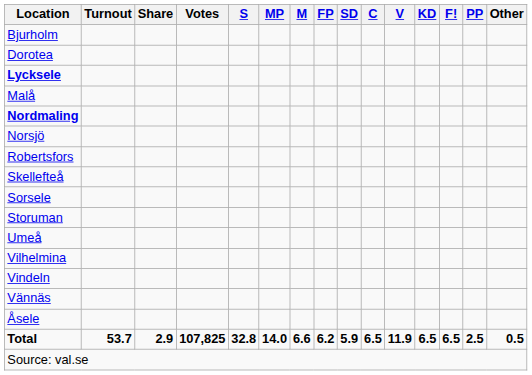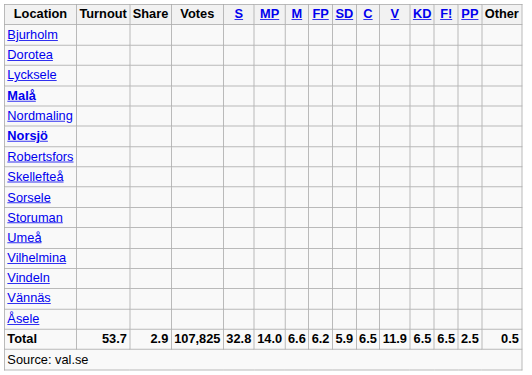(34, 75) bold -> (32, 75) normal
(21, 95) normal -> (22, 95) bold
(43, 116) bold -> (40, 116) normal
(26, 136) normal -> (28, 136) bold
